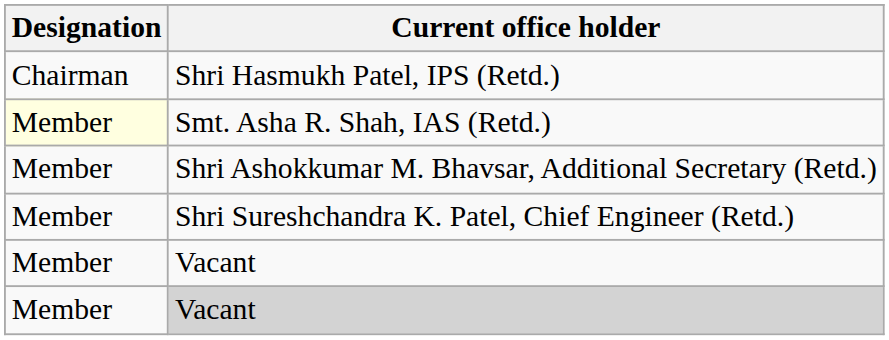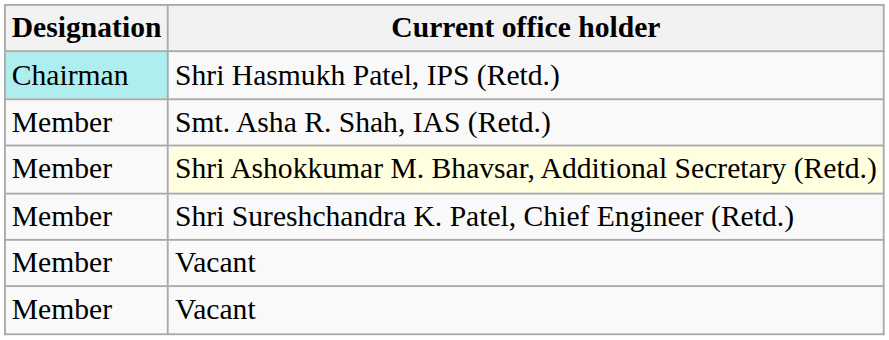(70, 74) no background -> (70, 74) paleturquoise background
(62, 121) lightyellow background -> (62, 121) no background
(526, 168) no background -> (526, 168) lightyellow background
(215, 309) lightgrey background -> (215, 309) no background
